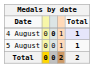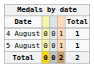(53, 34) bold -> (53, 34) normal
(77, 34) lavender background -> (77, 34) no background
